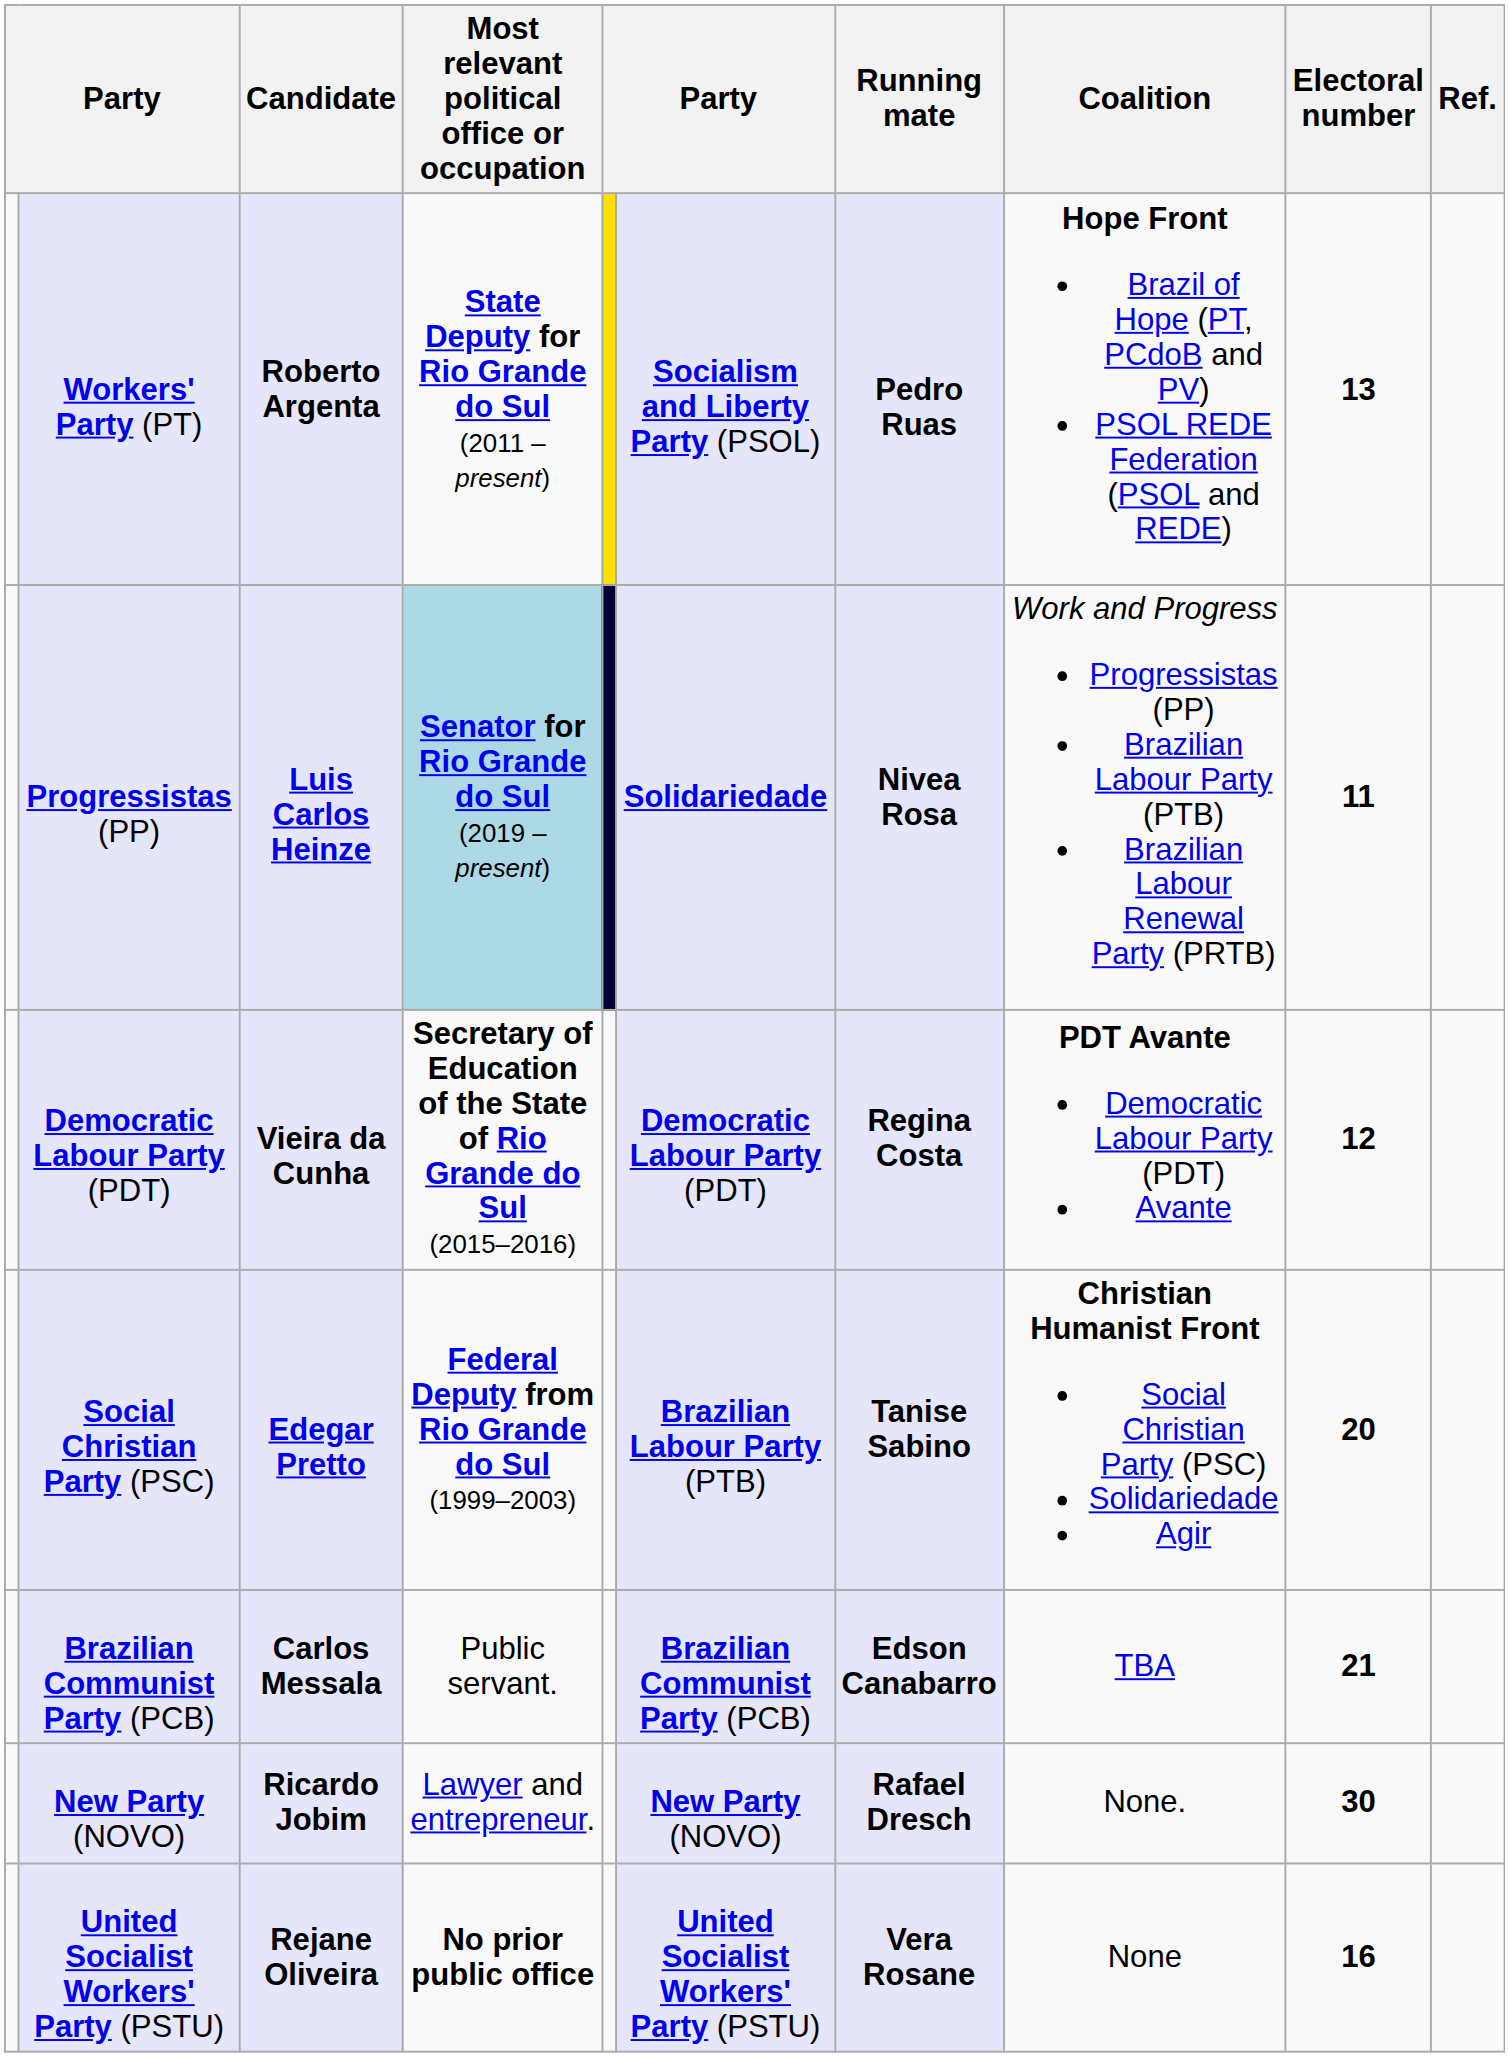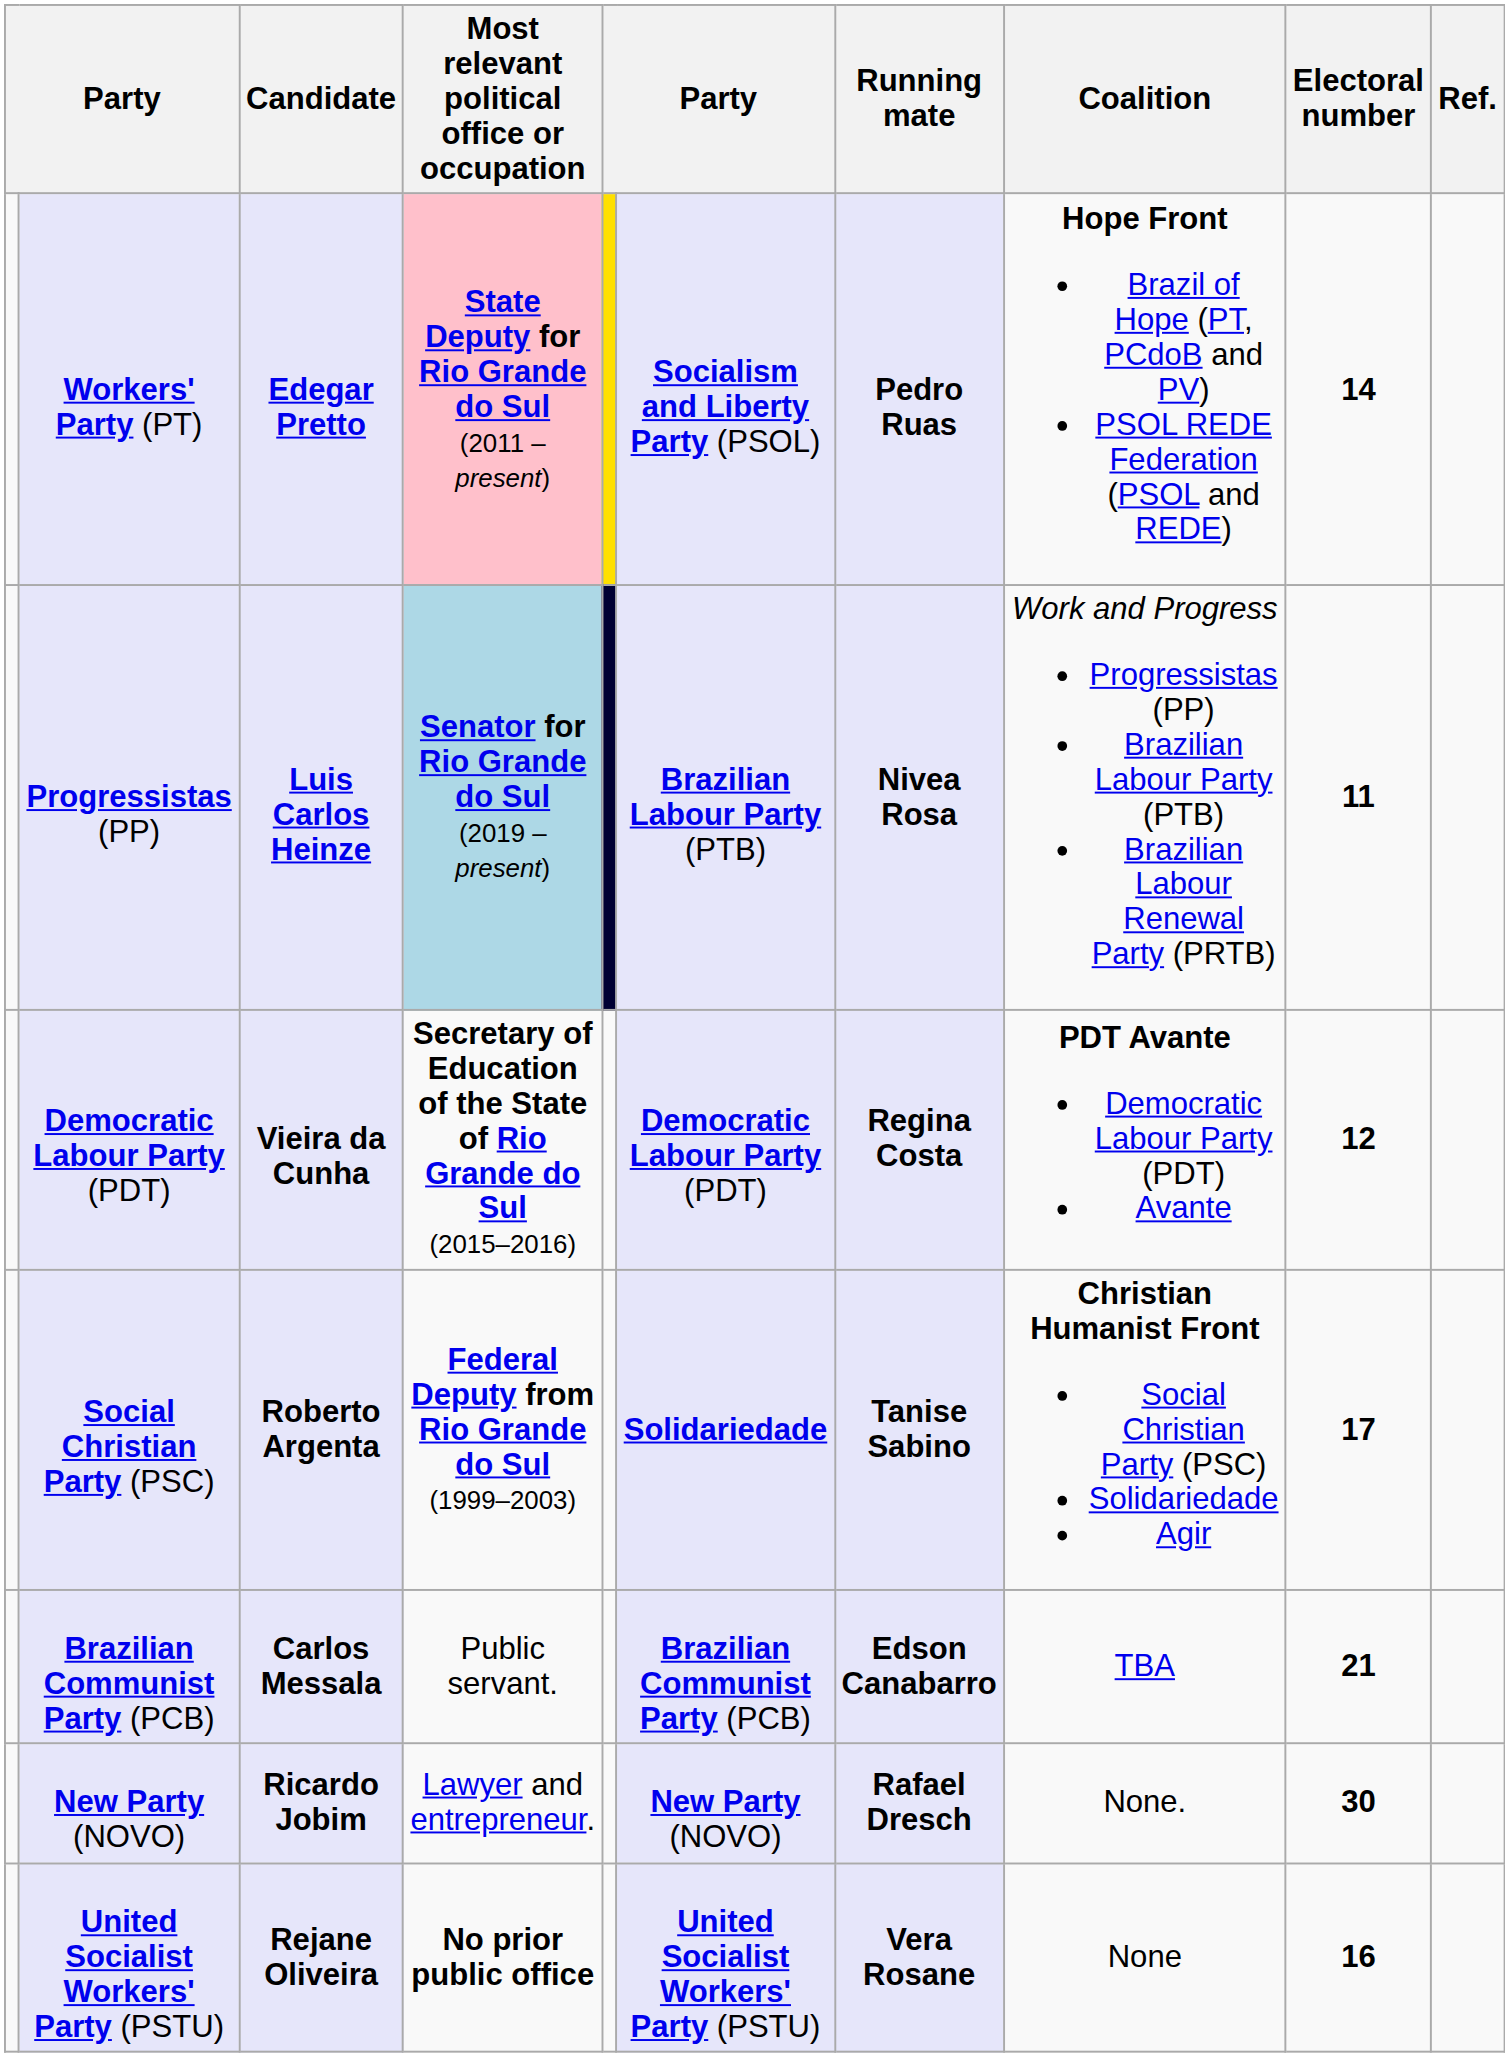(321, 388) Roberto Argenta -> (321, 406) Edegar Pretto
(503, 388) no background -> (503, 388) pink background
(1358, 388) 13 -> (1358, 388) 14
(725, 796) Solidariedade -> (725, 814) Brazilian Labour Party (PTB)
(321, 1446) Edegar Pretto -> (321, 1428) Roberto Argenta
(725, 1446) Brazilian Labour Party (PTB) -> (725, 1428) Solidariedade
(1358, 1428) 20 -> (1358, 1428) 17
